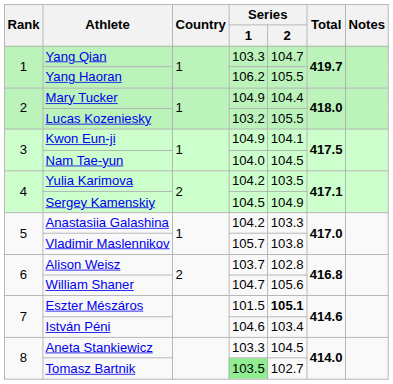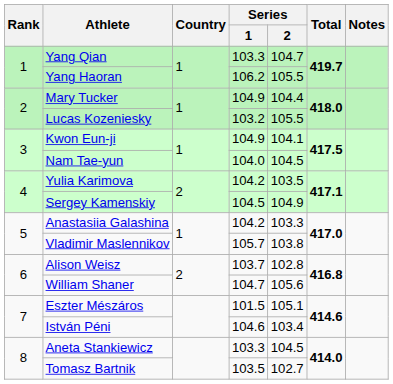(287, 306) bold -> (287, 306) normal
(248, 368) lightgreen background -> (248, 368) no background
